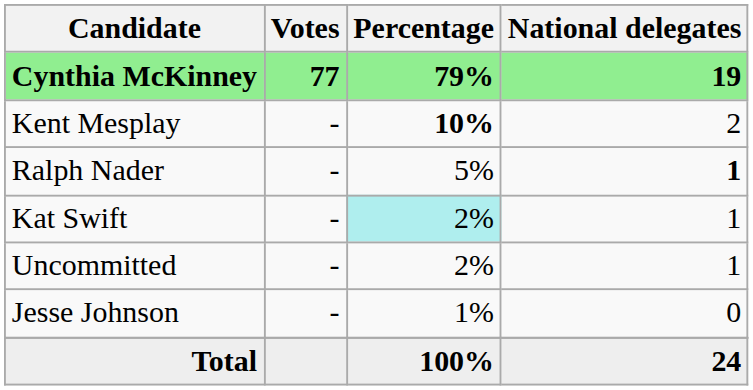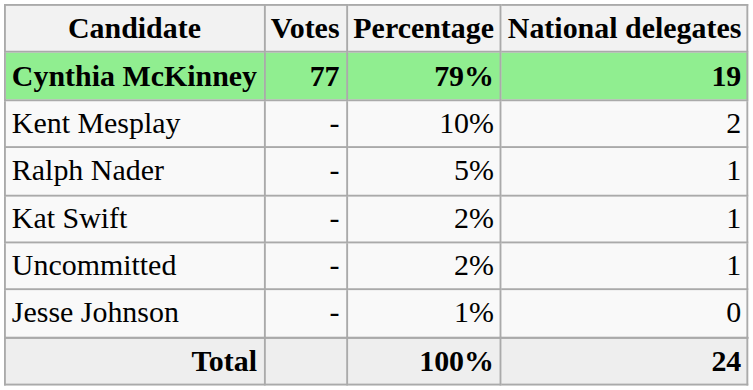(464, 123) bold -> (467, 123) normal
(734, 170) bold -> (734, 170) normal
(474, 218) paleturquoise background -> (474, 218) no background
